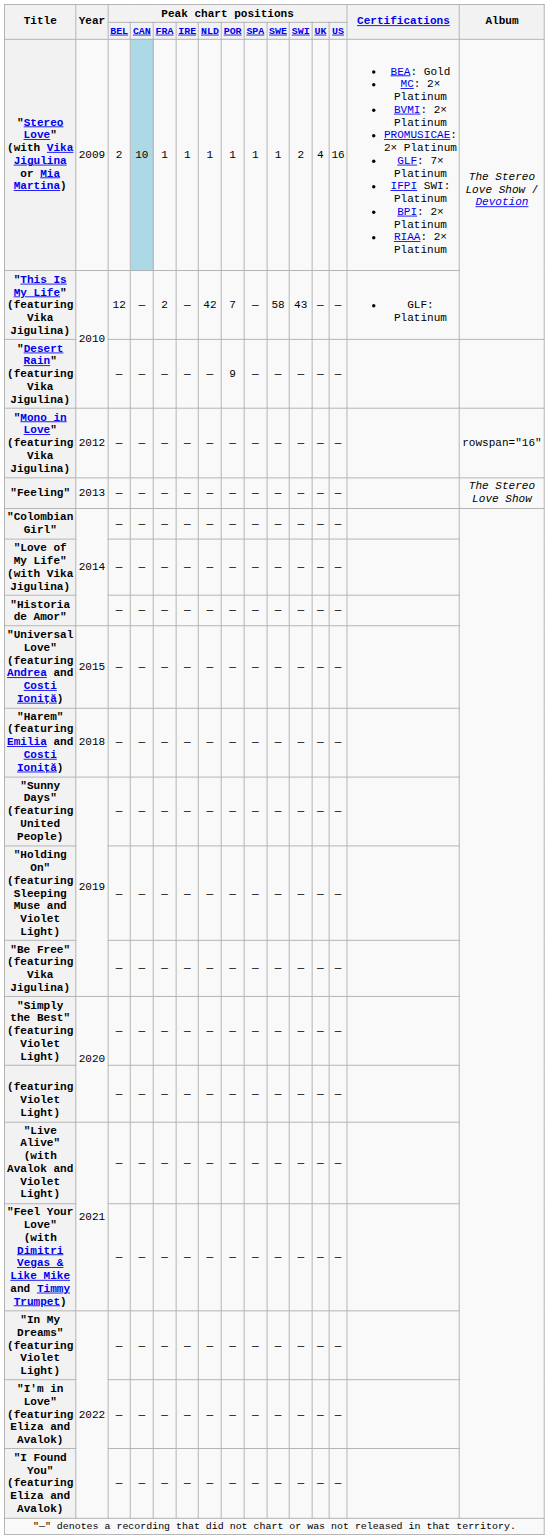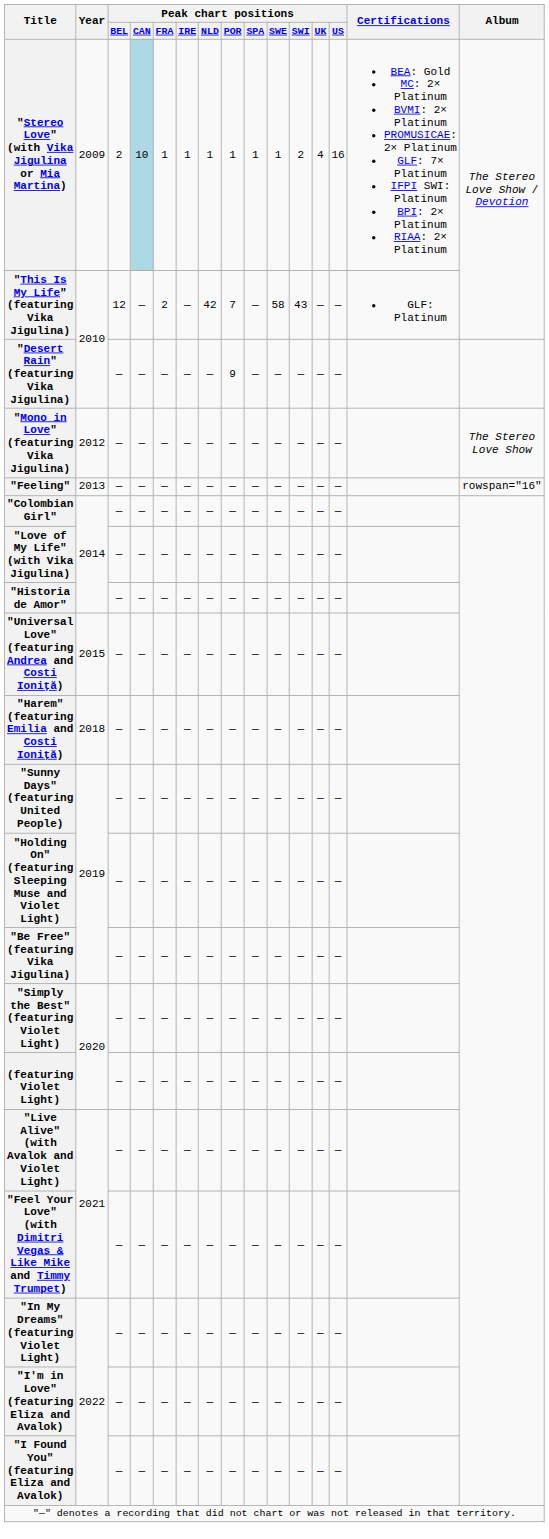(502, 443) rowspan="16" -> (502, 443) The Stereo Love Show
(502, 493) The Stereo Love Show -> (502, 487) rowspan="16"
